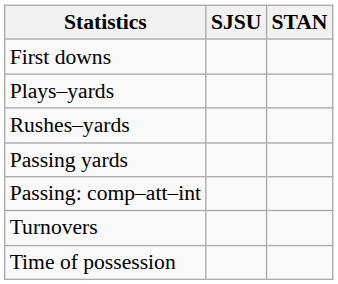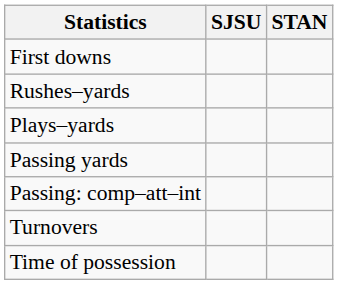rows swapped: (62, 90) <-> (70, 124)
